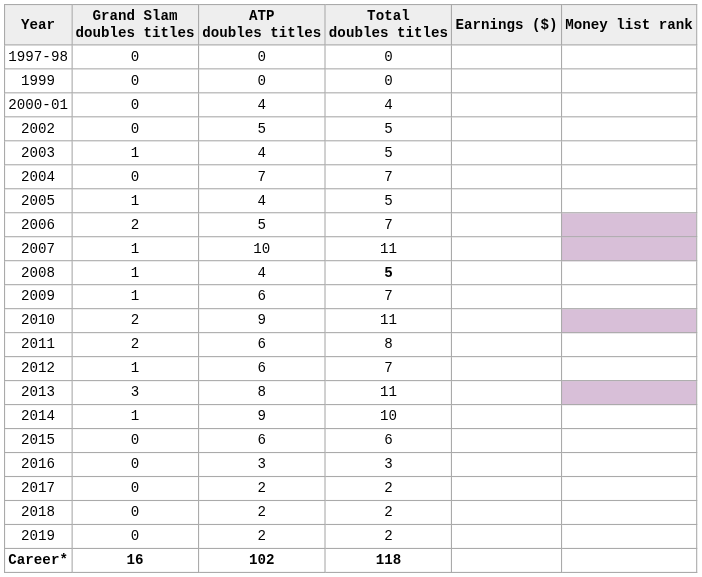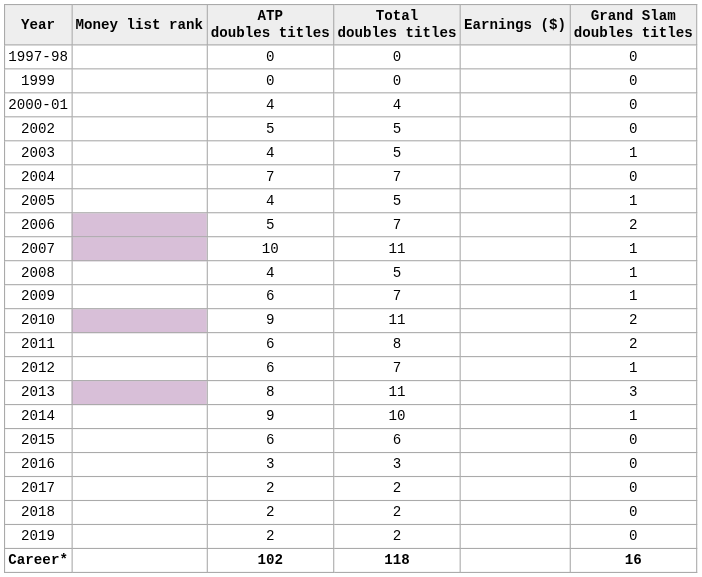columns swapped: (135, 25) <-> (629, 25)
(388, 273) bold -> (397, 273) normal
